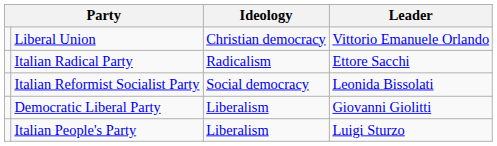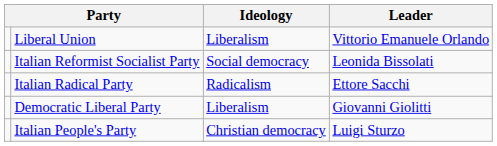(266, 38) Christian democracy -> (237, 38) Liberalism
rows swapped: (74, 61) <-> (107, 84)
(237, 130) Liberalism -> (266, 130) Christian democracy
